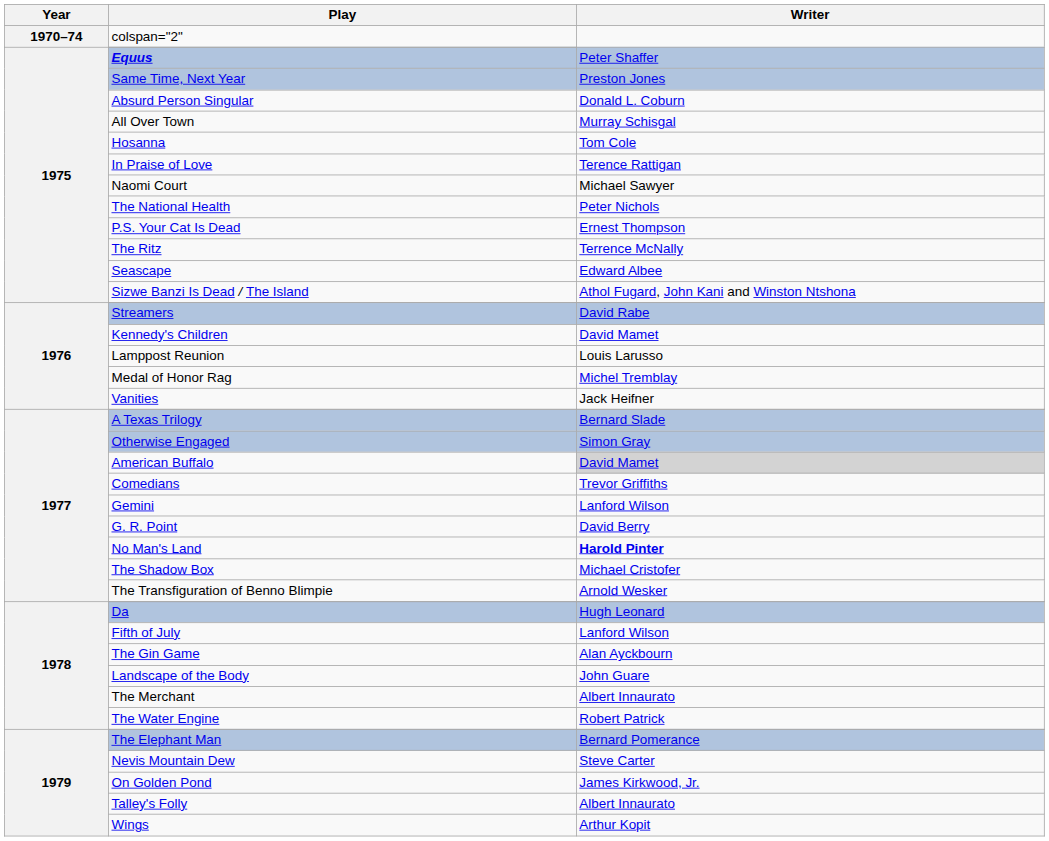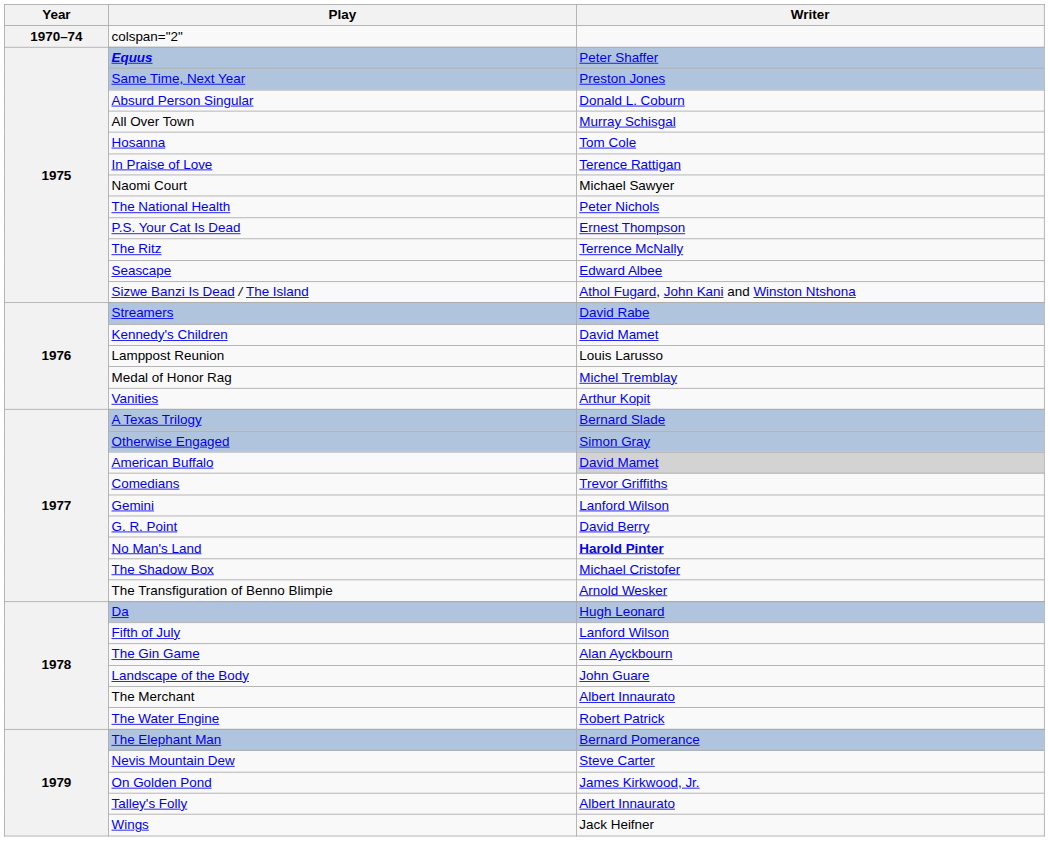(617, 398) Jack Heifner -> (615, 398) Arthur Kopit
(615, 825) Arthur Kopit -> (617, 825) Jack Heifner
